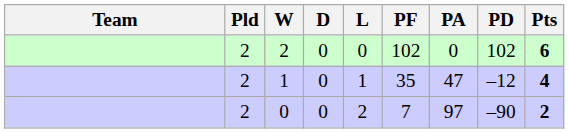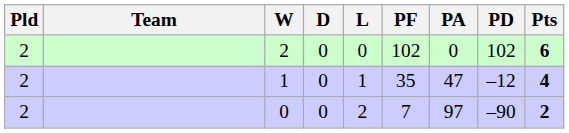columns swapped: (115, 19) <-> (245, 19)
